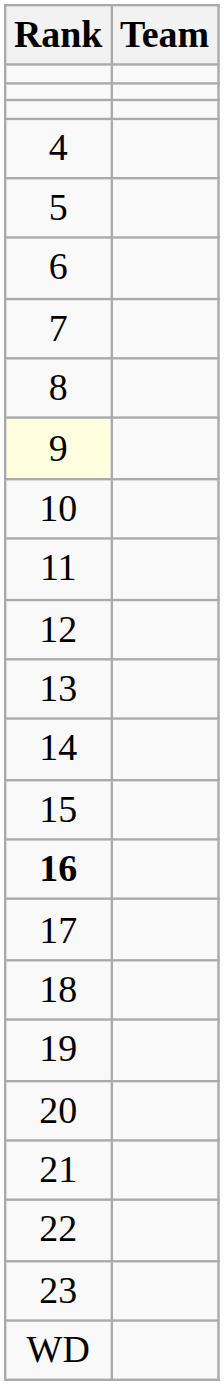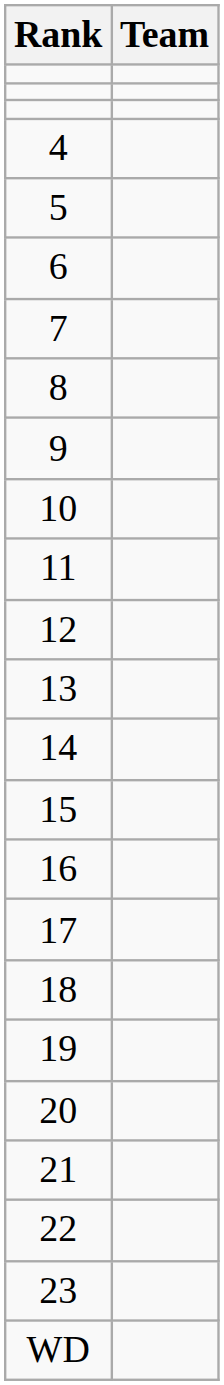(58, 447) lightyellow background -> (58, 447) no background
(58, 868) bold -> (58, 868) normal
